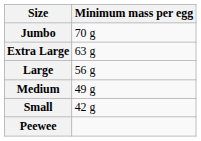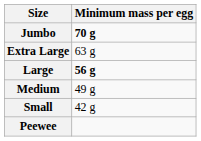(85, 32) normal -> (85, 32) bold
(85, 70) normal -> (85, 70) bold
